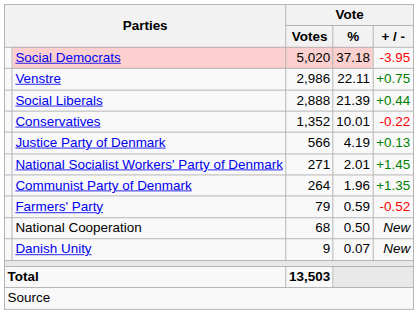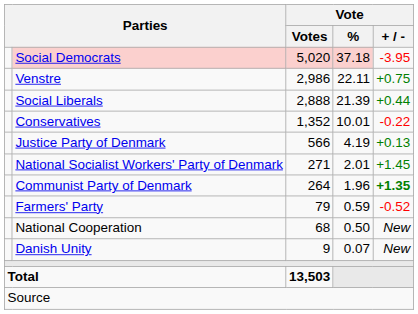(393, 185) normal -> (393, 185) bold
